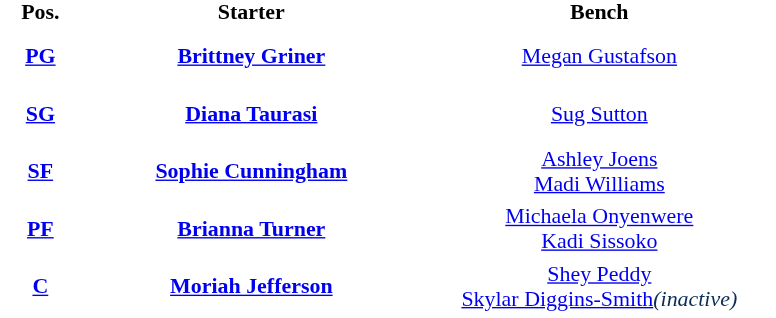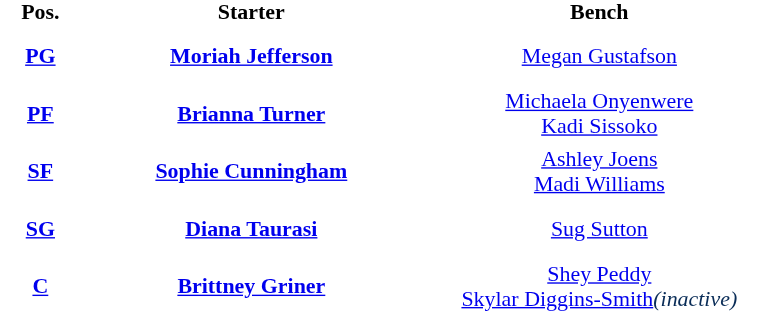(251, 56) Brittney Griner -> (251, 56) Moriah Jefferson
rows swapped: (40, 113) <-> (40, 228)
(251, 286) Moriah Jefferson -> (251, 286) Brittney Griner
